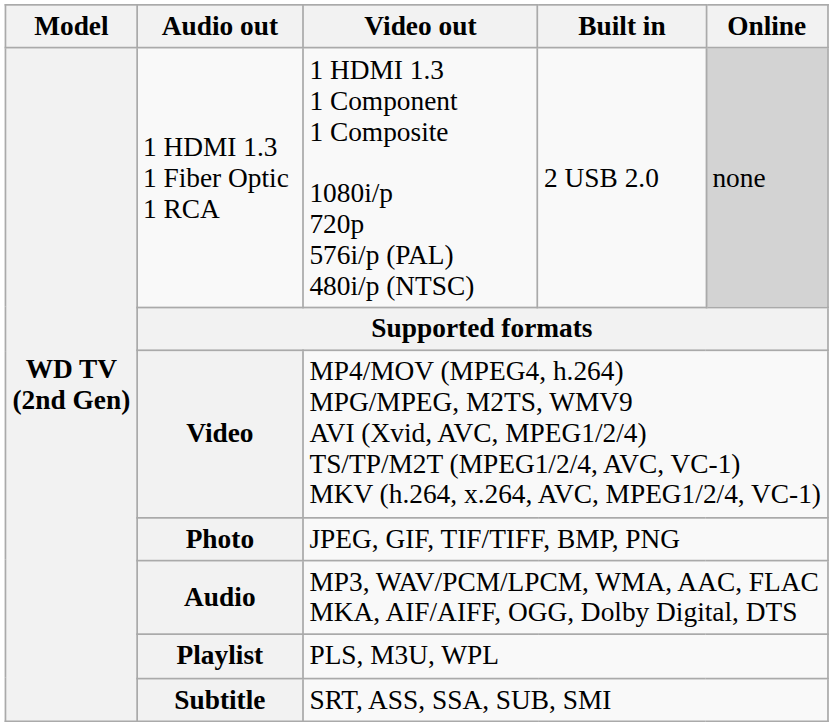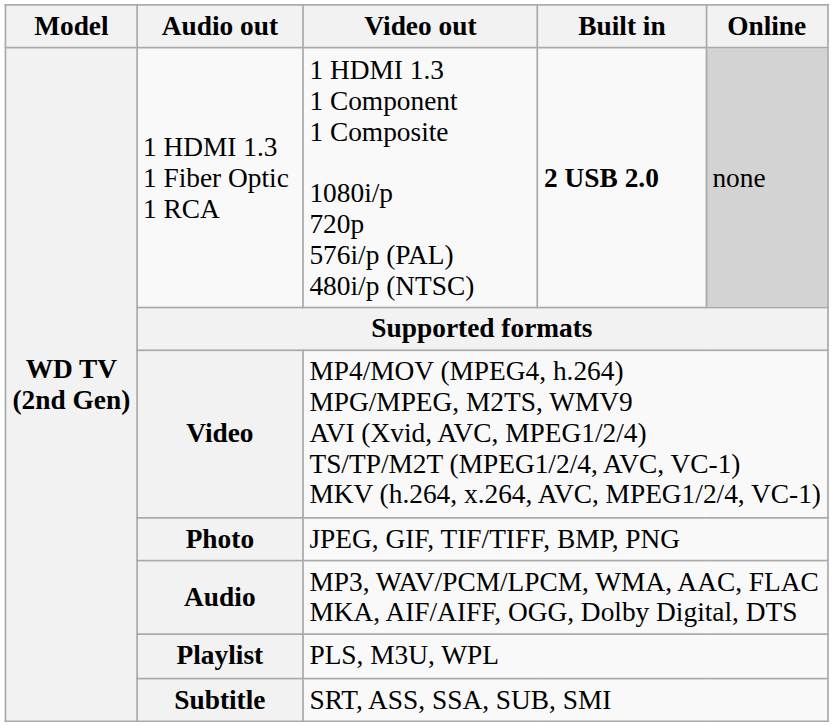(601, 177) normal -> (601, 177) bold
